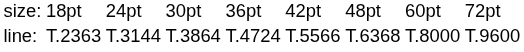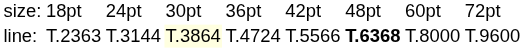(193, 36) no background -> (193, 36) lightyellow background
(373, 36) normal -> (373, 36) bold
